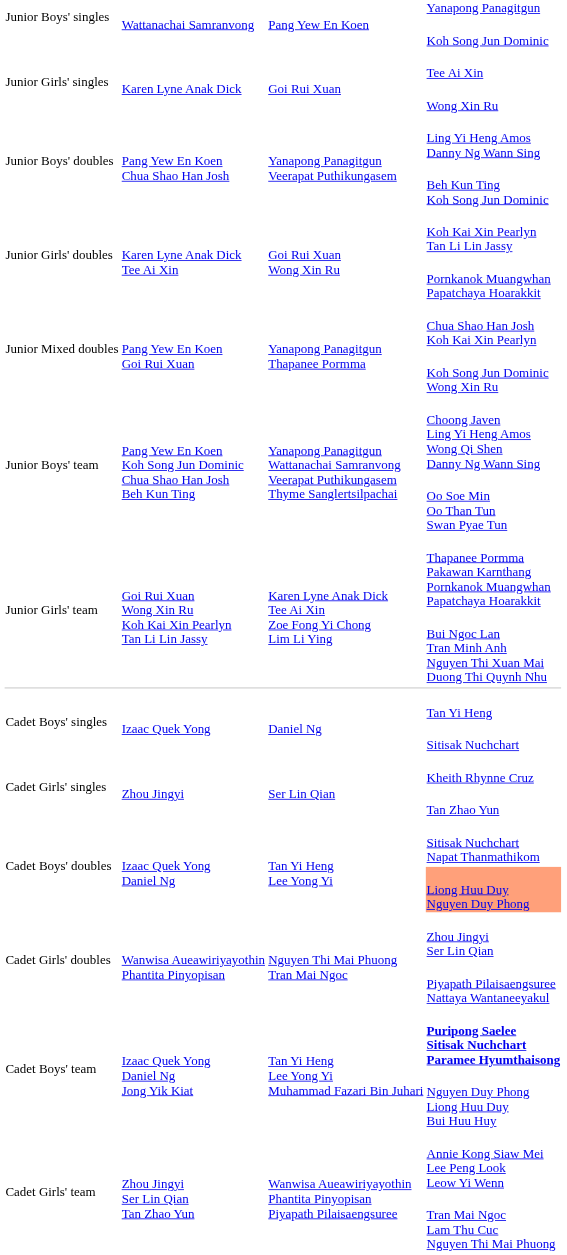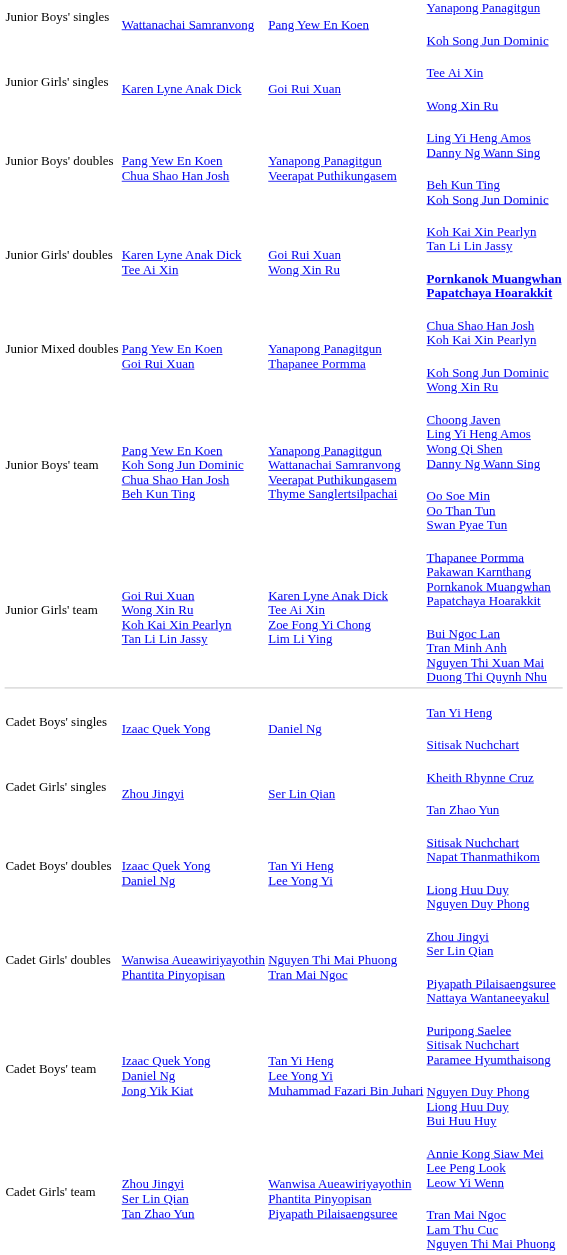(489, 286) normal -> (494, 286) bold
(478, 896) lightsalmon background -> (478, 896) no background
(493, 1045) bold -> (489, 1045) normal
